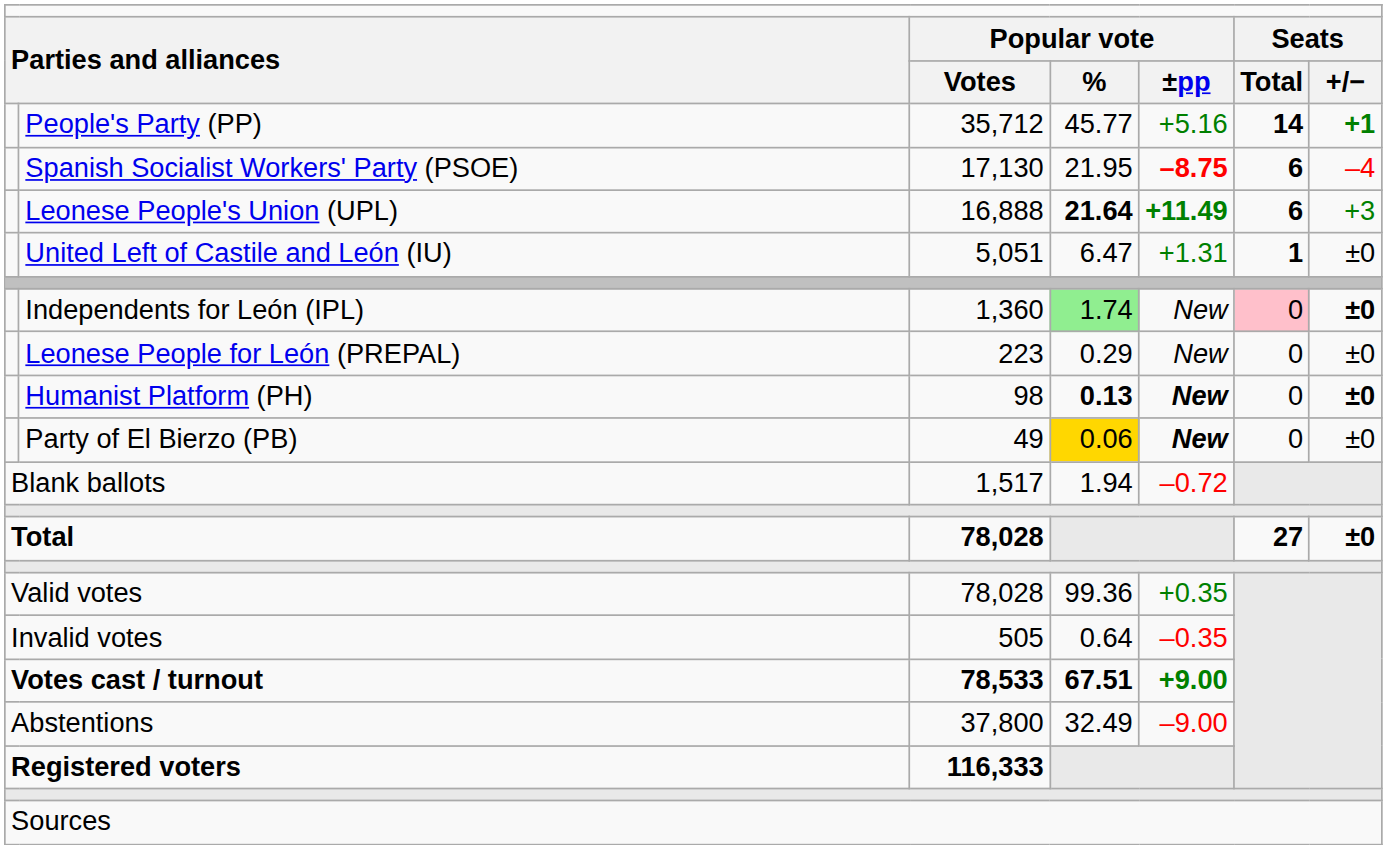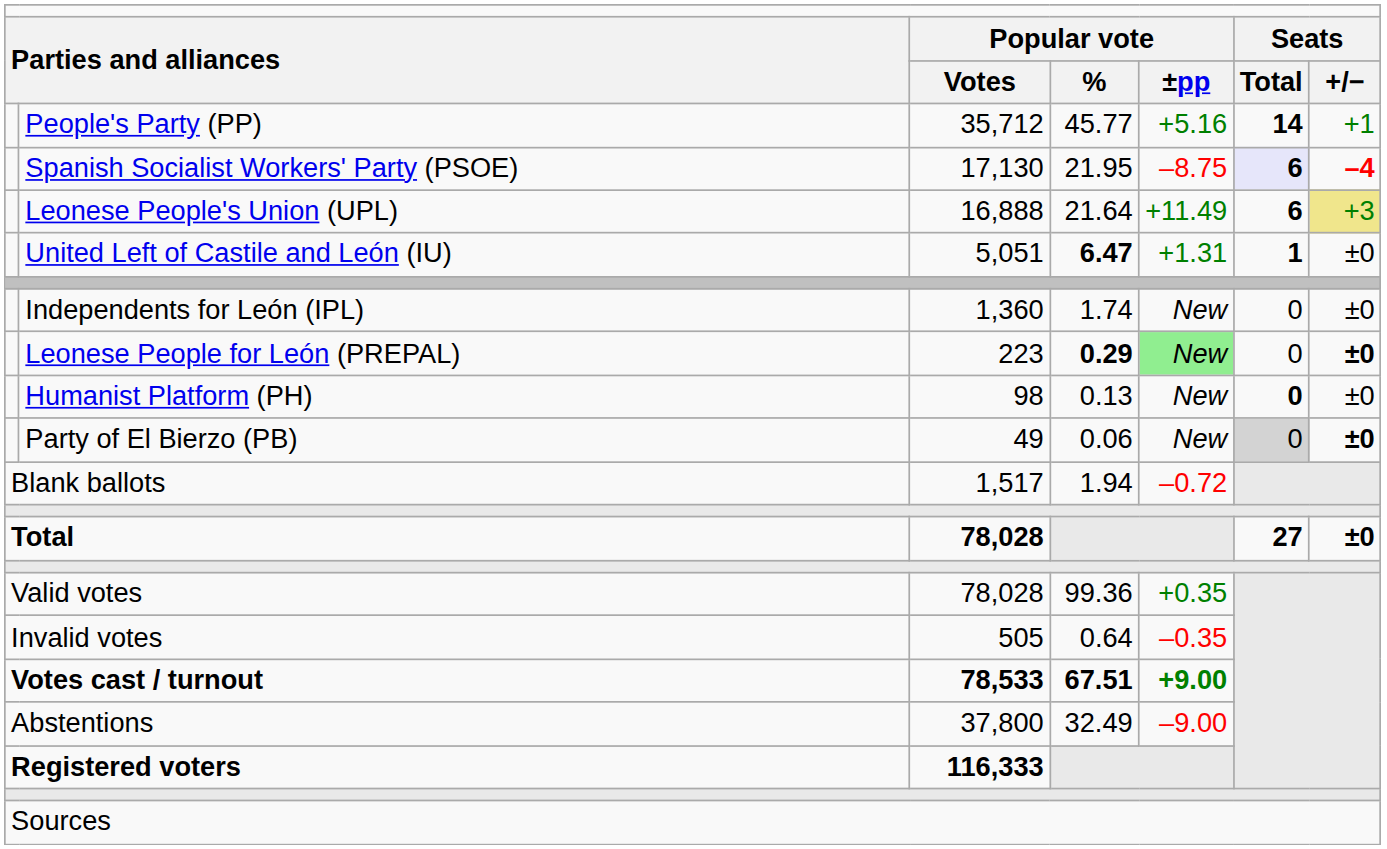(1360, 124) bold -> (1359, 124) normal
(1194, 168) bold -> (1193, 168) normal
(1296, 168) no background -> (1295, 168) lavender background
(1360, 168) normal -> (1360, 168) bold
(1099, 211) bold -> (1099, 211) normal
(1186, 211) bold -> (1186, 211) normal
(1360, 211) no background -> (1359, 211) khaki background
(1106, 254) normal -> (1106, 254) bold
(1106, 309) lightgreen background -> (1106, 309) no background
(1296, 309) pink background -> (1295, 309) no background
(1360, 309) bold -> (1360, 309) normal
(1106, 353) normal -> (1106, 353) bold
(1200, 353) no background -> (1200, 353) lightgreen background
(1360, 353) normal -> (1360, 353) bold
(1106, 396) bold -> (1106, 396) normal
(1200, 396) bold -> (1200, 396) normal
(1296, 396) normal -> (1295, 396) bold
(1360, 396) bold -> (1360, 396) normal
(1106, 439) gold background -> (1106, 439) no background
(1200, 439) bold -> (1200, 439) normal
(1296, 439) no background -> (1295, 439) lightgrey background
(1360, 439) normal -> (1360, 439) bold
